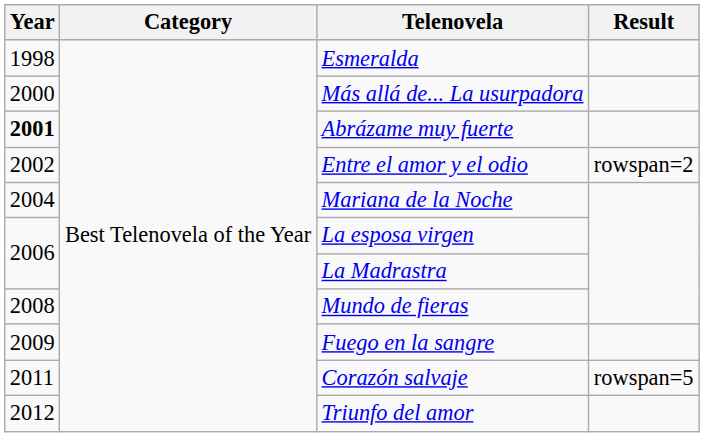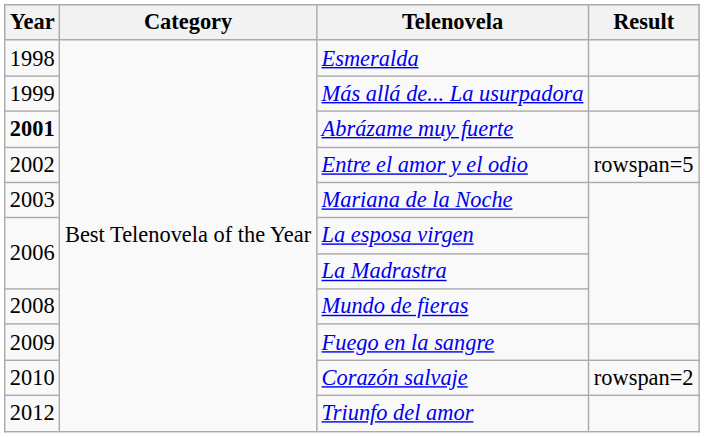(32, 93) 2000 -> (32, 93) 1999
(644, 164) rowspan=2 -> (644, 164) rowspan=5
(32, 199) 2004 -> (32, 199) 2003
(32, 377) 2011 -> (32, 377) 2010
(644, 377) rowspan=5 -> (644, 377) rowspan=2
